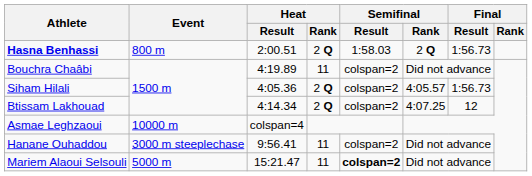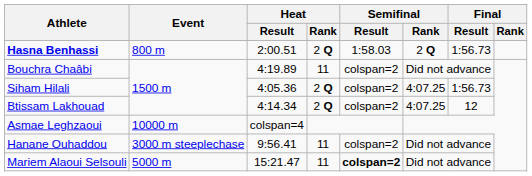(426, 88) 4:05.57 -> (426, 88) 4:07.25
